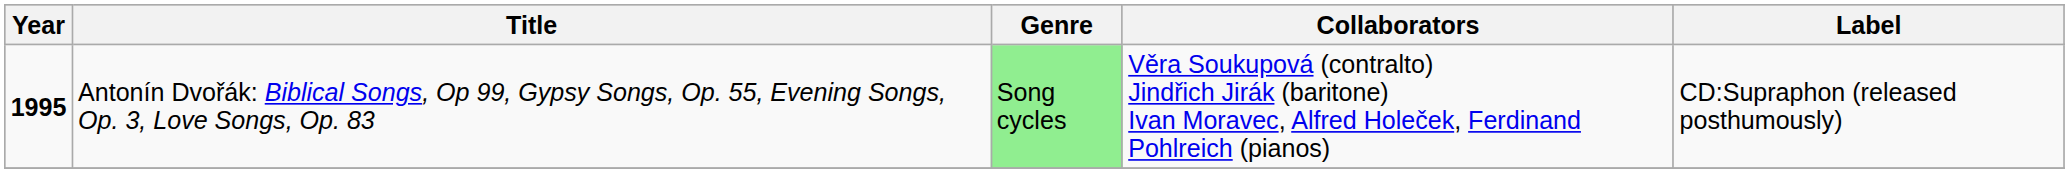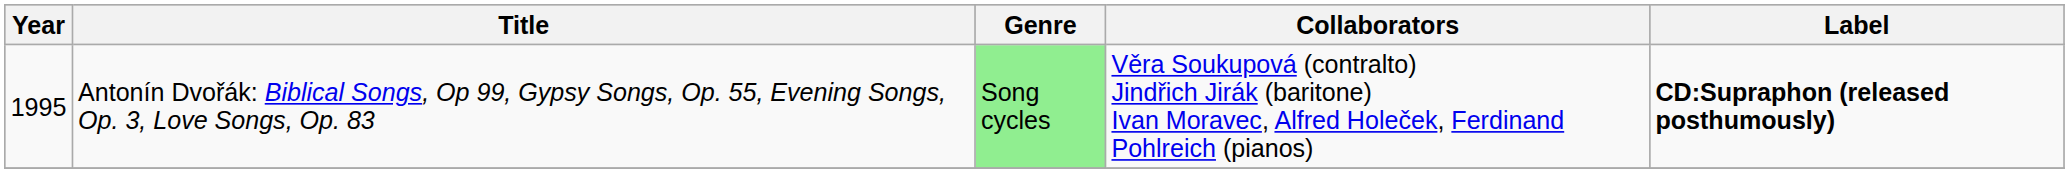(39, 107) bold -> (39, 107) normal
(1818, 107) normal -> (1802, 107) bold
